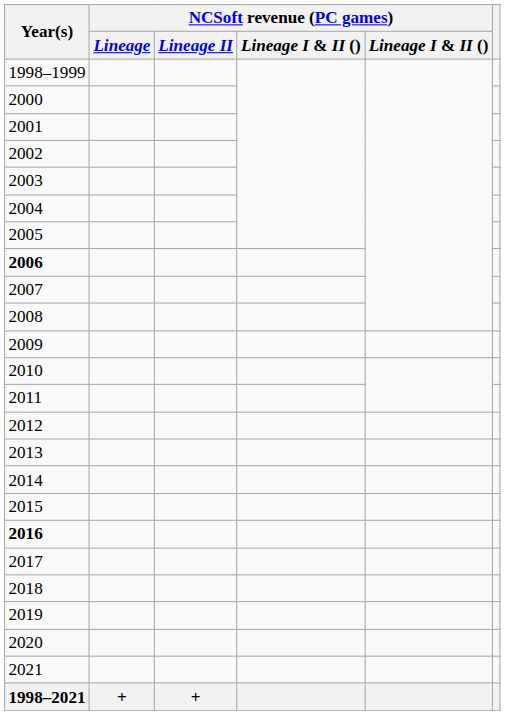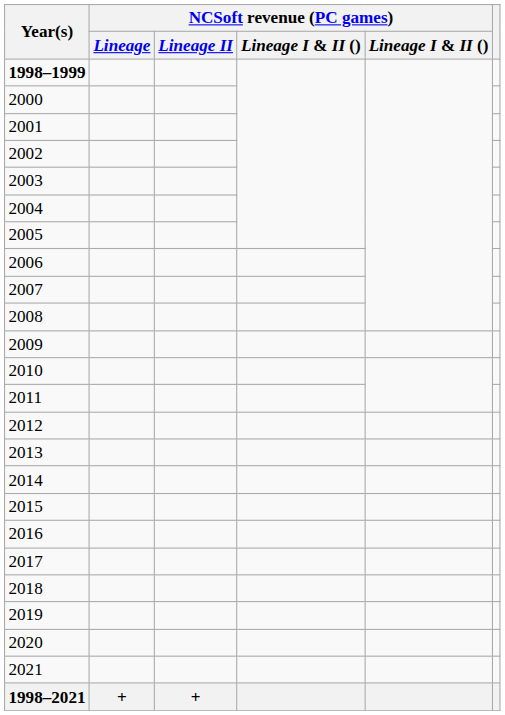(47, 72) normal -> (47, 72) bold
(26, 262) bold -> (26, 262) normal
(26, 533) bold -> (26, 533) normal
